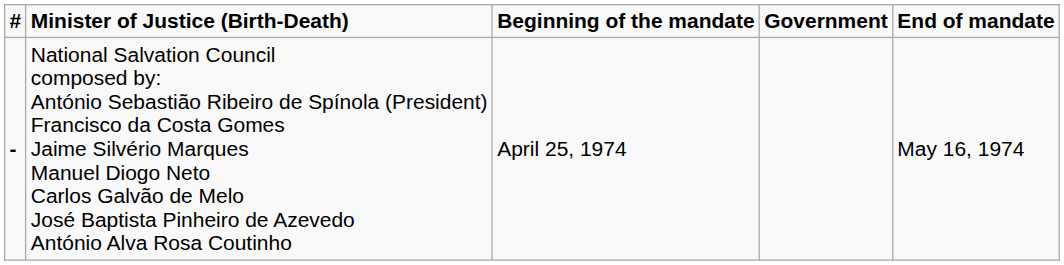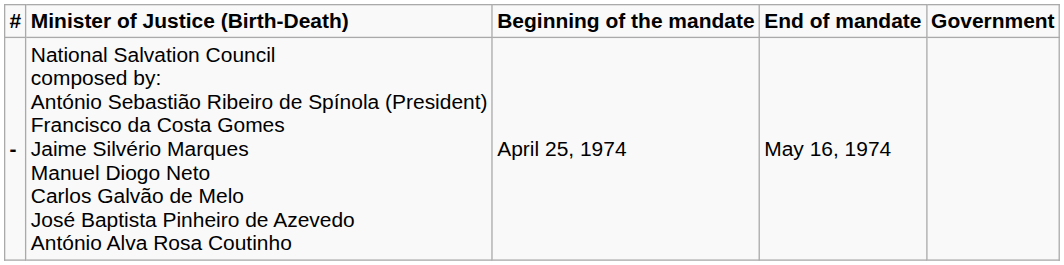columns swapped: (976, 21) <-> (826, 21)
